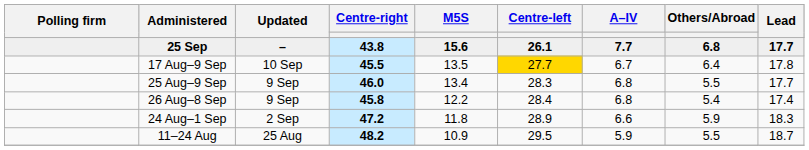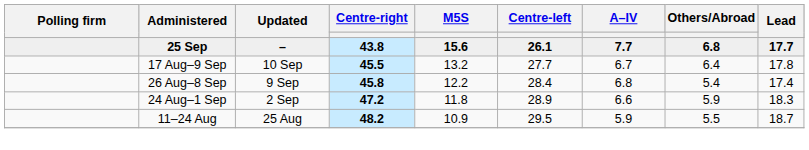(456, 64) 13.5 -> (456, 64) 13.2
(540, 64) gold background -> (540, 64) no background
- row: (187, 82)
